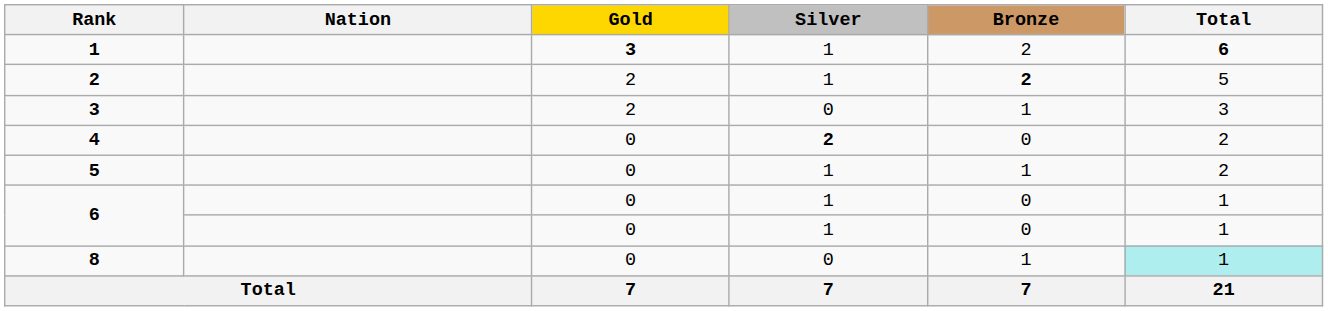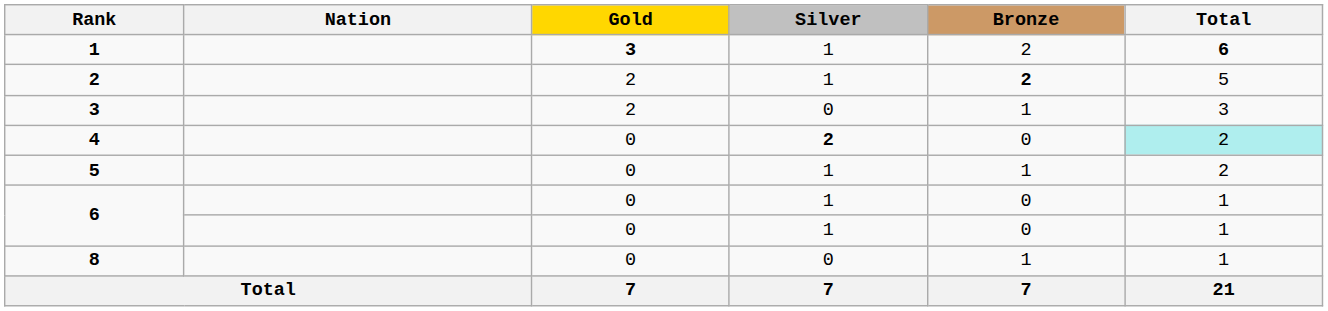(1224, 140) no background -> (1224, 140) paleturquoise background
(1224, 260) paleturquoise background -> (1224, 260) no background
